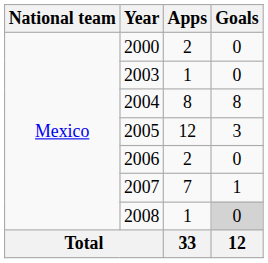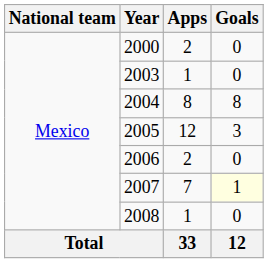(237, 187) no background -> (237, 187) lightyellow background
(237, 215) lightgrey background -> (237, 215) no background
